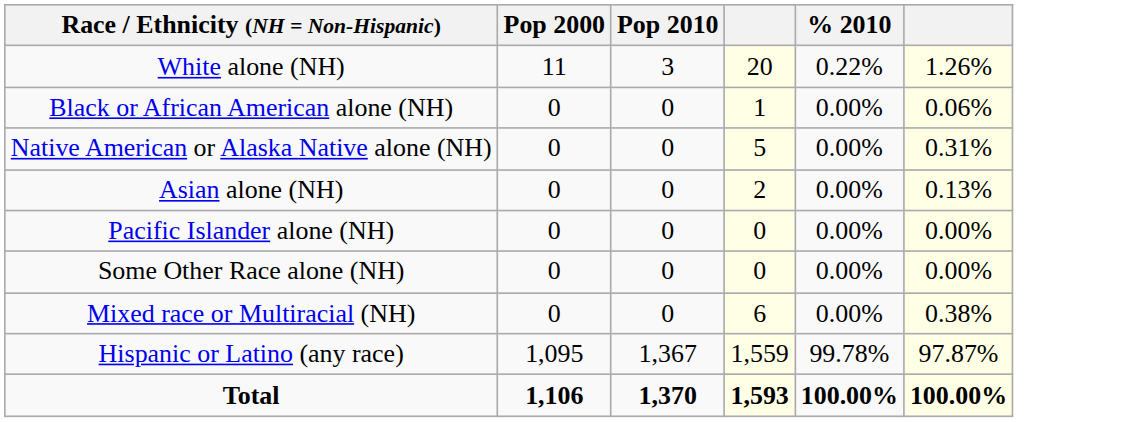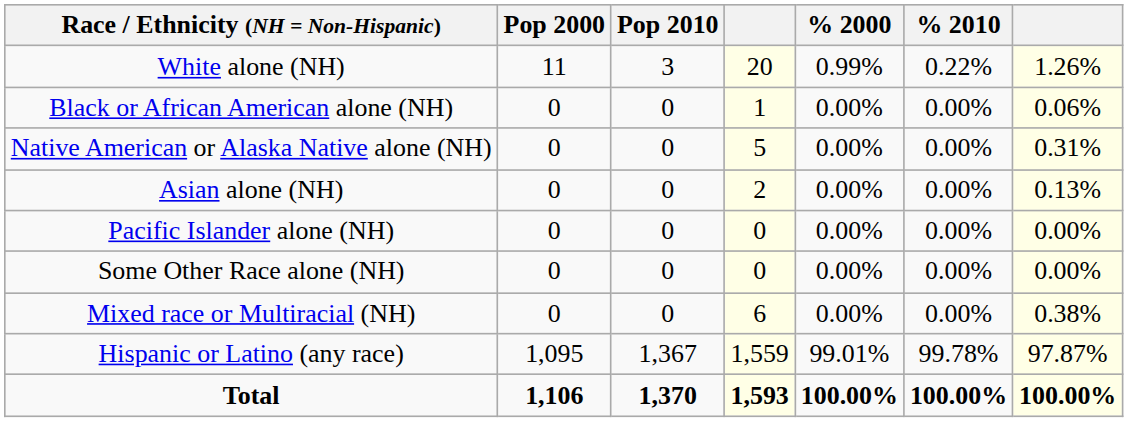+ column: (849, 25)
